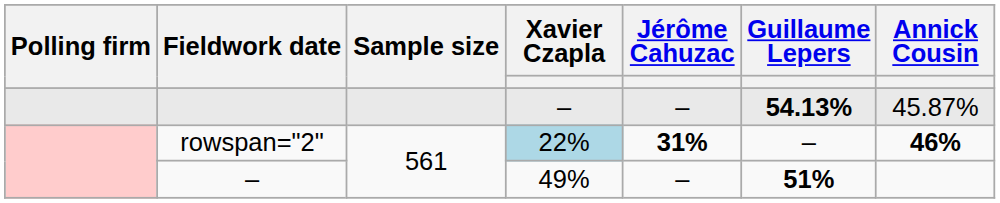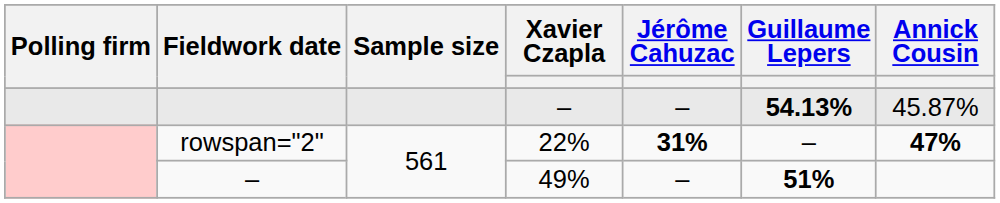(564, 143) lightblue background -> (564, 143) no background
(935, 143) 46% -> (935, 143) 47%
